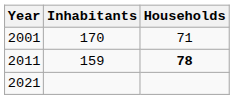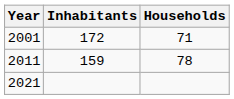(92, 39) 170 -> (92, 39) 172
(185, 61) bold -> (185, 61) normal
